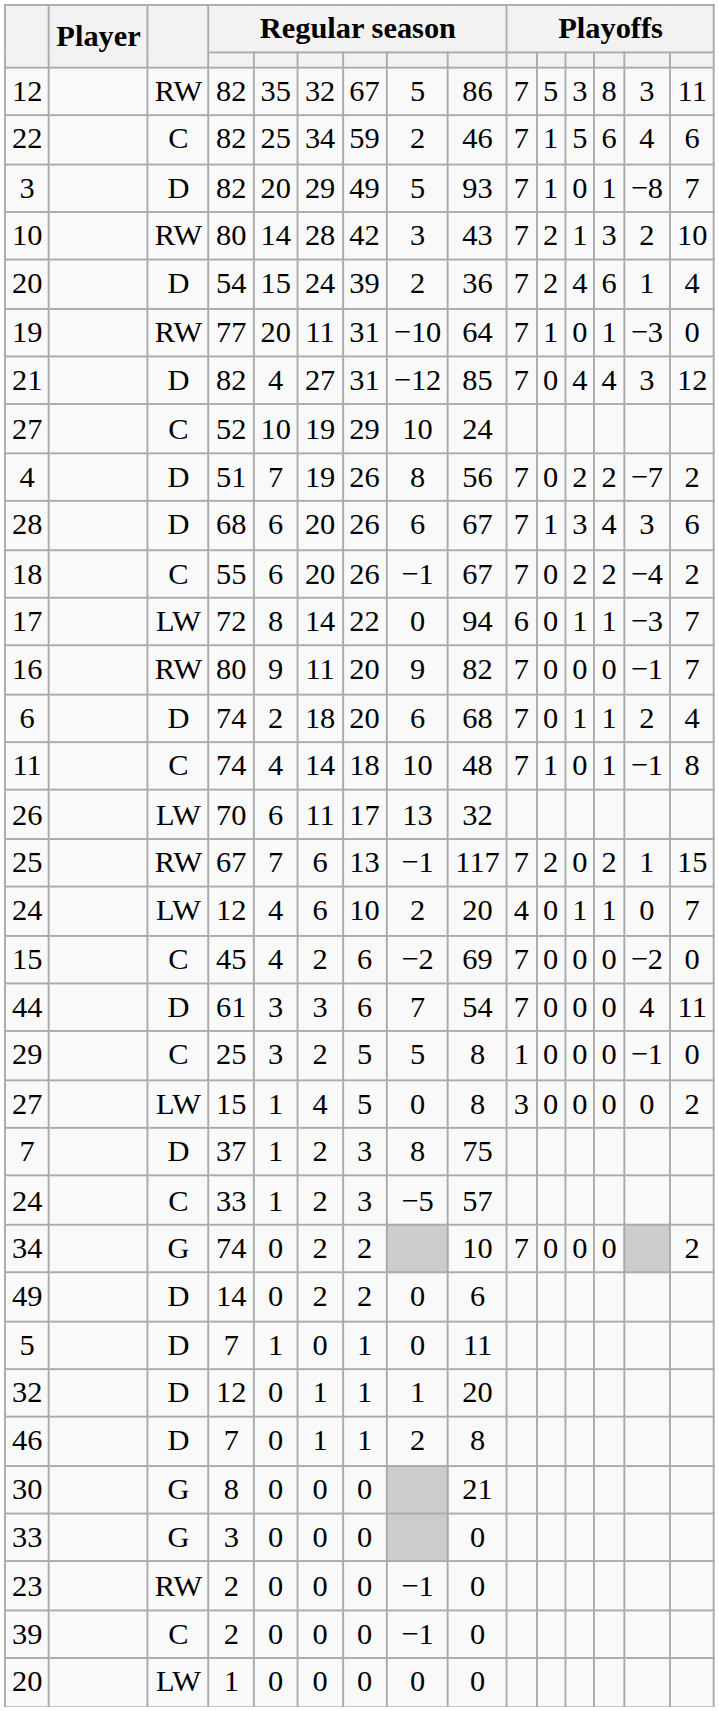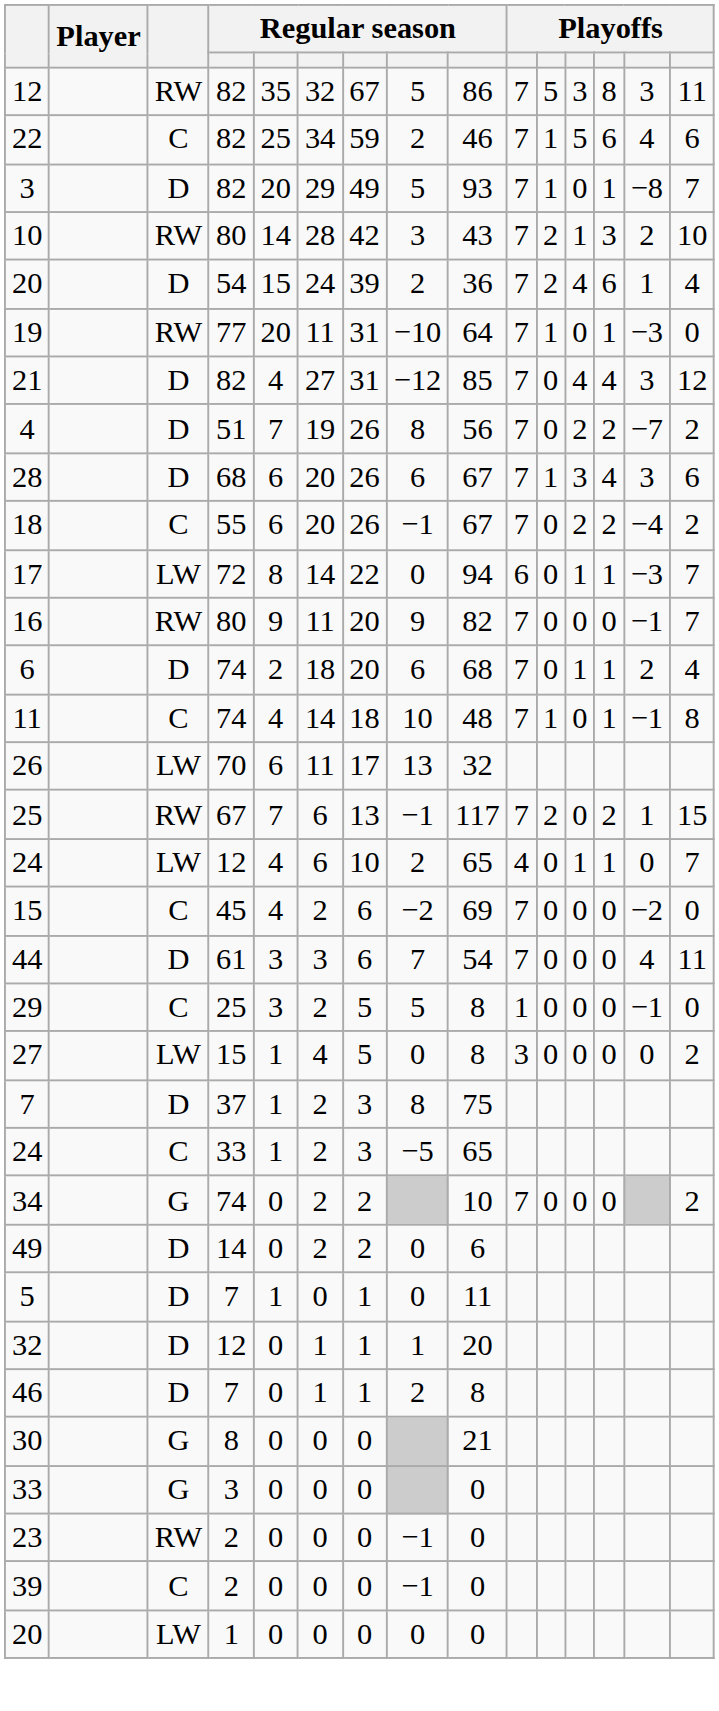- row: (27, 428)
(478, 910) 20 -> (478, 862) 65
(478, 1199) 57 -> (478, 1151) 65
